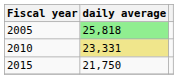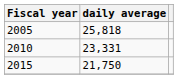(102, 30) lightgreen background -> (102, 30) no background
(102, 48) khaki background -> (102, 48) no background
